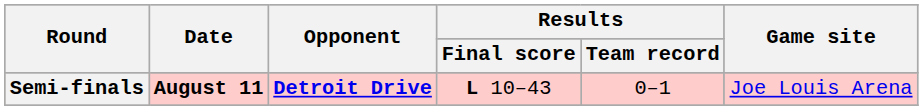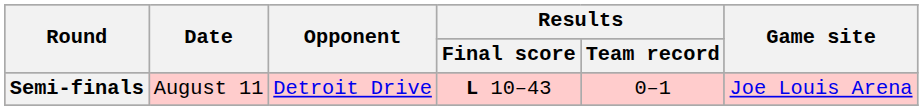(209, 89) bold -> (209, 89) normal
(353, 89) bold -> (353, 89) normal
